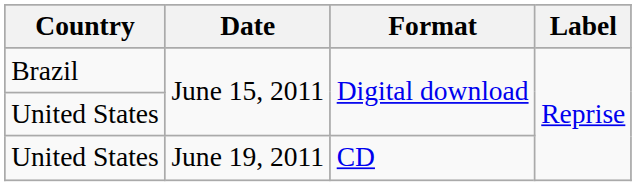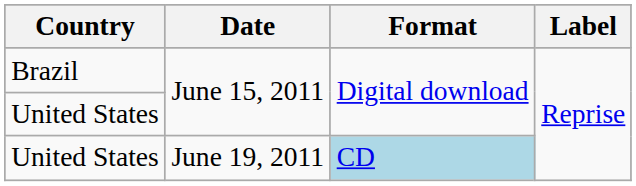(356, 157) no background -> (356, 157) lightblue background
